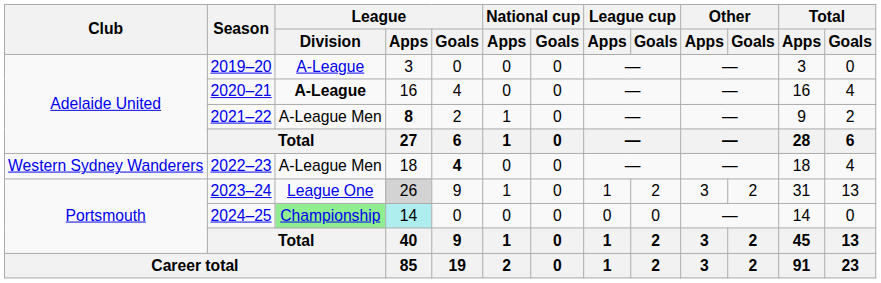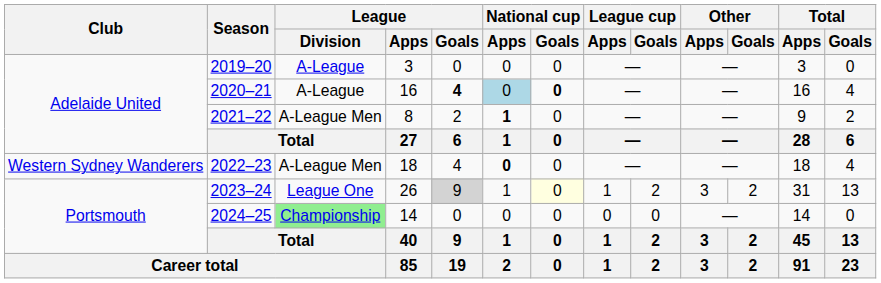(330, 91) bold -> (330, 91) normal
(457, 91) normal -> (457, 91) bold
(507, 91) no background -> (507, 91) lightblue background
(557, 91) normal -> (557, 91) bold
(409, 116) bold -> (409, 116) normal
(507, 116) normal -> (507, 116) bold
(457, 166) bold -> (457, 166) normal
(507, 166) normal -> (507, 166) bold
(409, 191) lightgrey background -> (409, 191) no background
(457, 191) no background -> (457, 191) lightgrey background
(557, 191) no background -> (557, 191) lightyellow background
(409, 215) paleturquoise background -> (409, 215) no background
